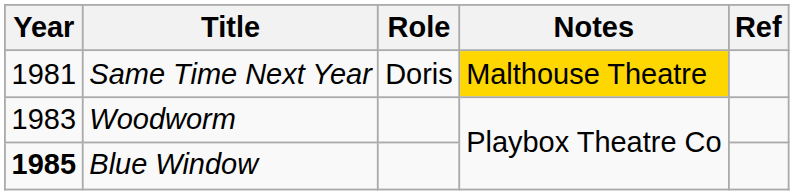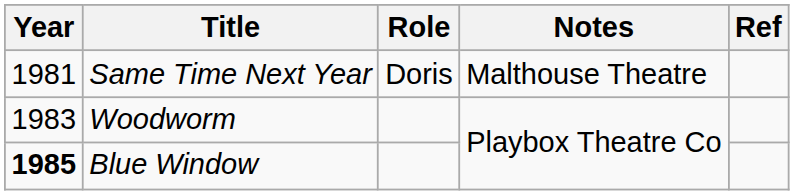(587, 73) gold background -> (587, 73) no background
